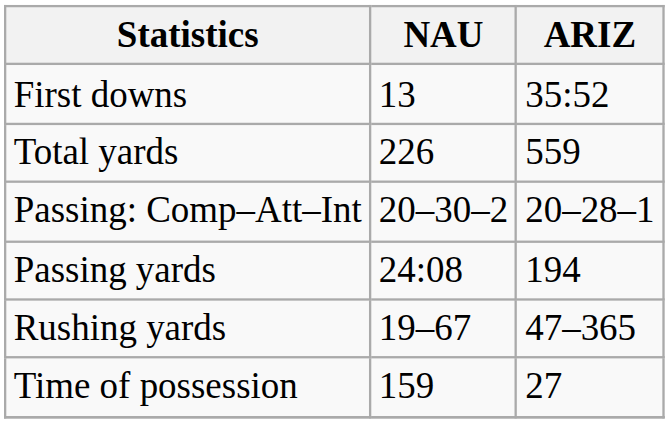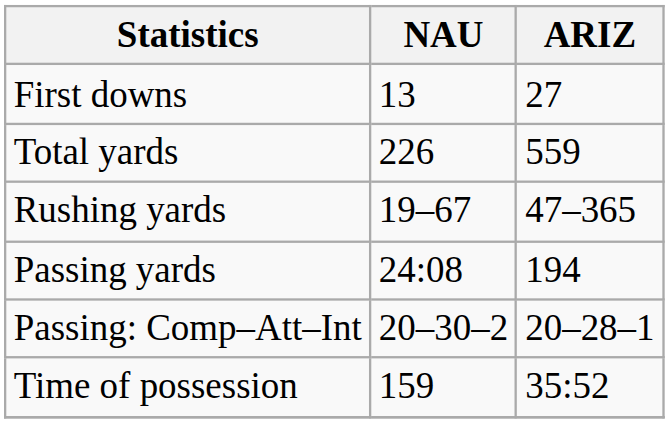(567, 93) 35:52 -> (544, 93) 27
rows swapped: (120, 327) <-> (188, 210)
(544, 386) 27 -> (567, 386) 35:52
